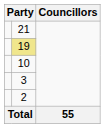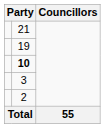(24, 47) khaki background -> (24, 47) no background
(24, 64) normal -> (24, 64) bold
